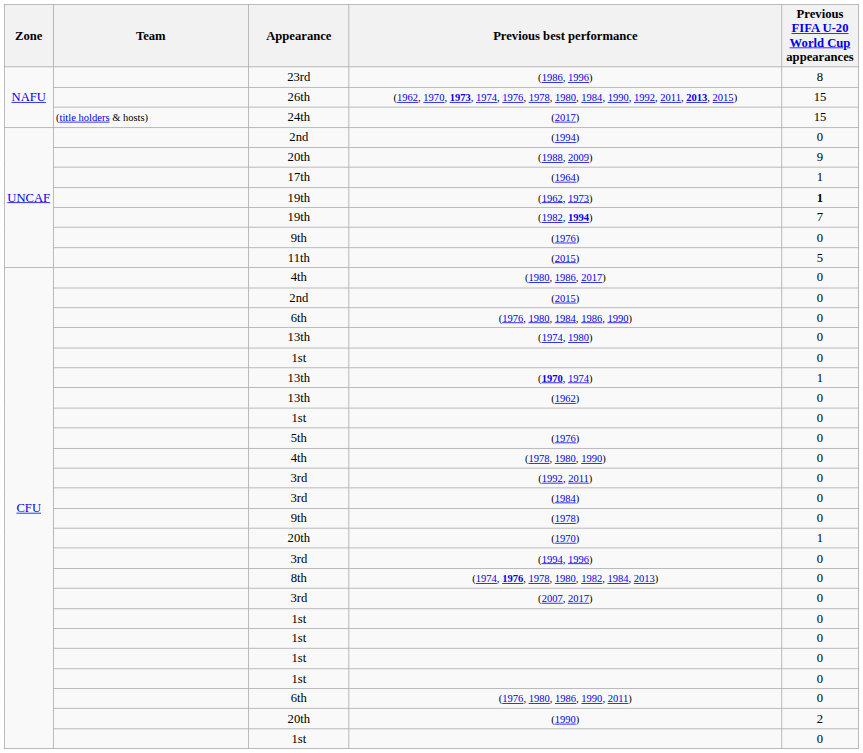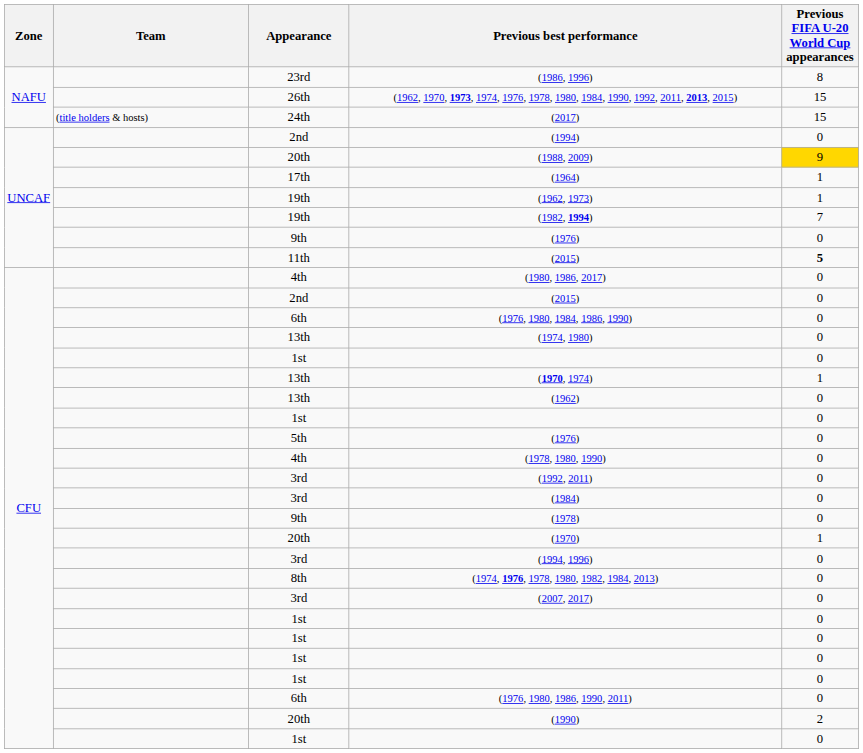(820, 157) no background -> (820, 157) gold background
(820, 197) bold -> (820, 197) normal
(820, 257) normal -> (820, 257) bold
